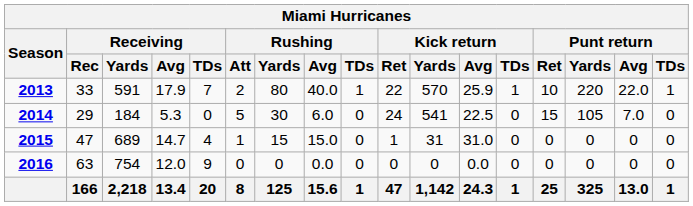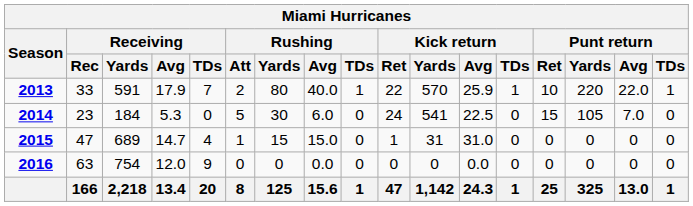(85, 115) 29 -> (85, 115) 23
